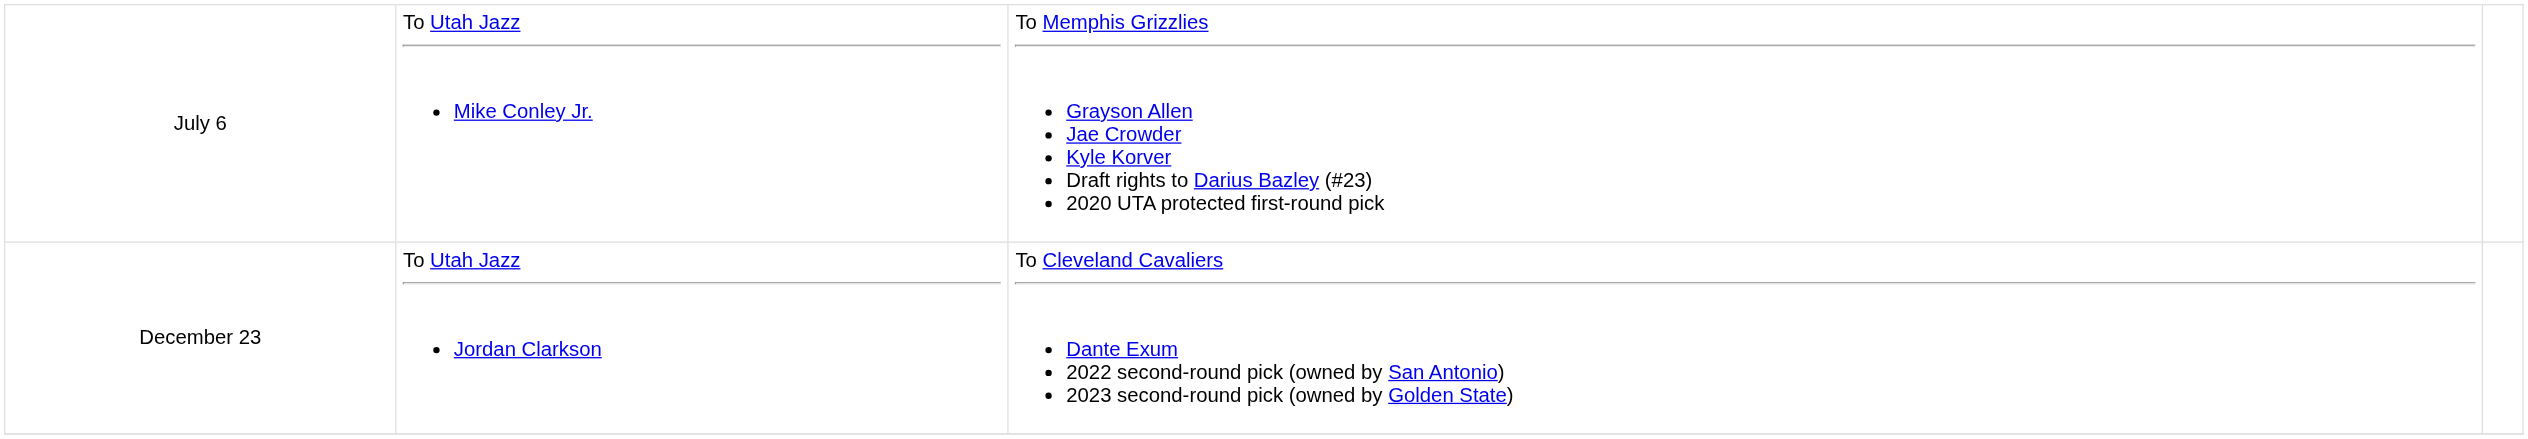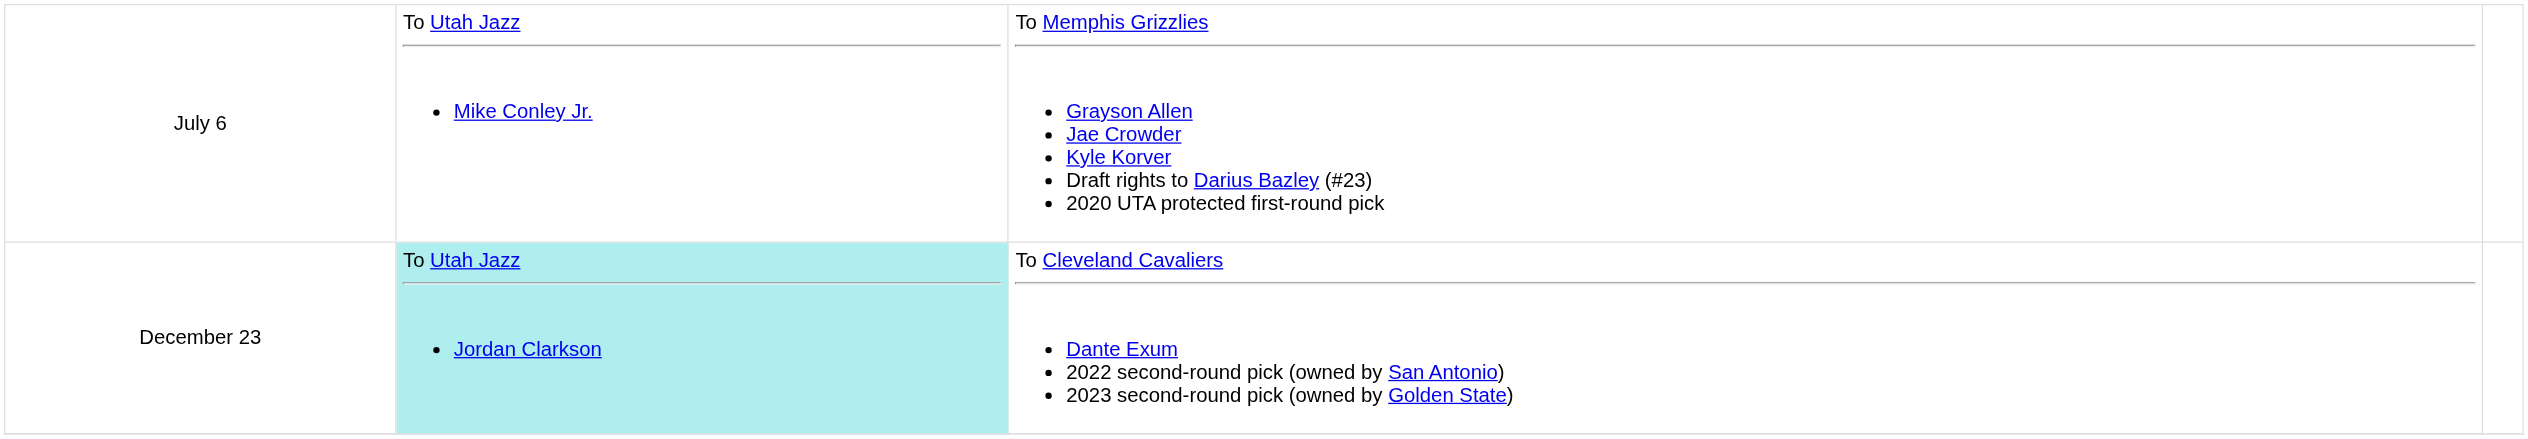(702, 305) no background -> (702, 305) paleturquoise background
